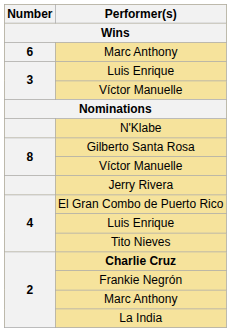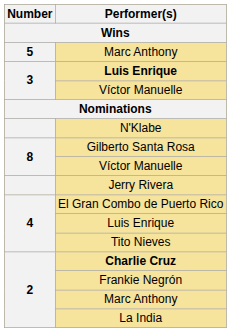(30, 52) 6 -> (30, 52) 5
(141, 71) normal -> (141, 71) bold
